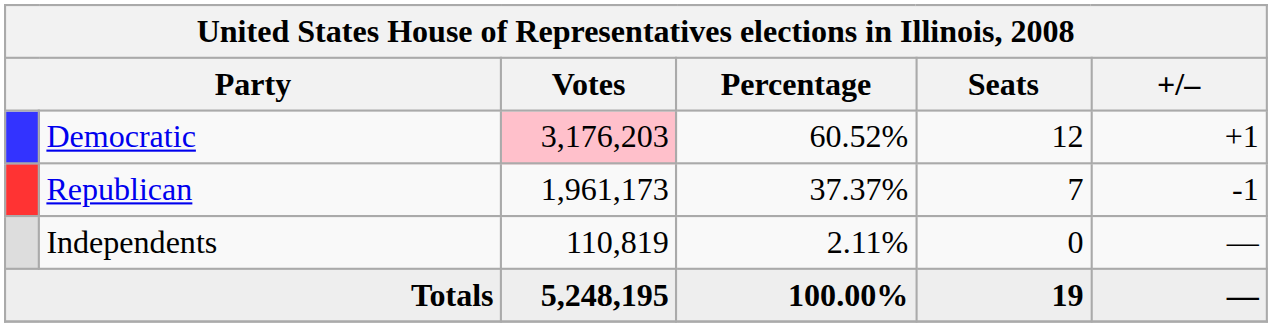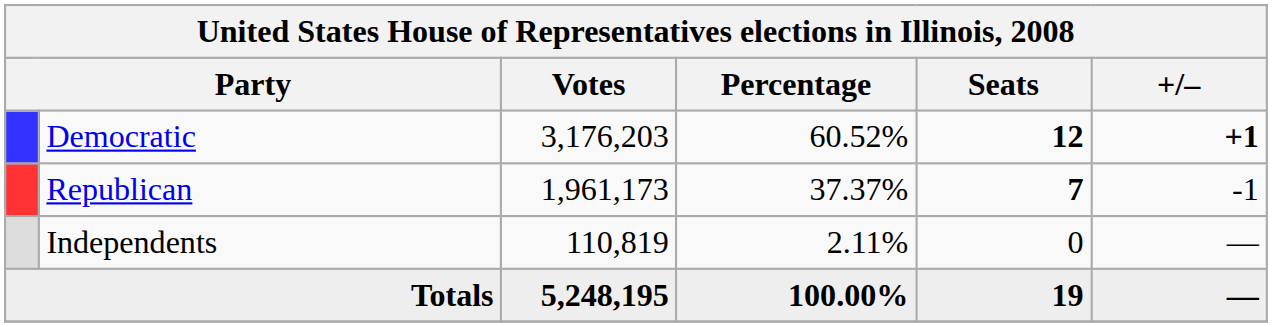(605, 136) pink background -> (605, 136) no background
(1067, 136) normal -> (1067, 136) bold
(1242, 136) normal -> (1242, 136) bold
(1075, 189) normal -> (1075, 189) bold
